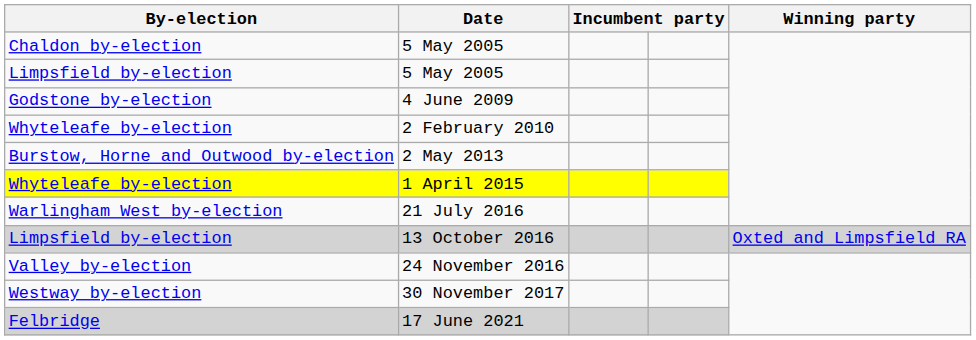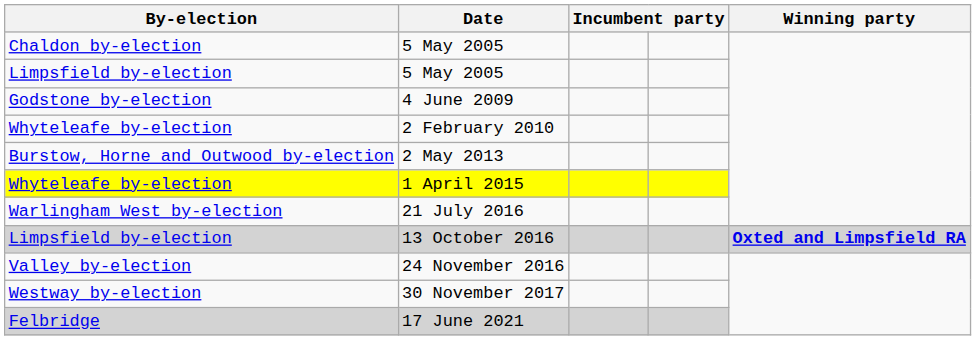(849, 239) normal -> (849, 239) bold
